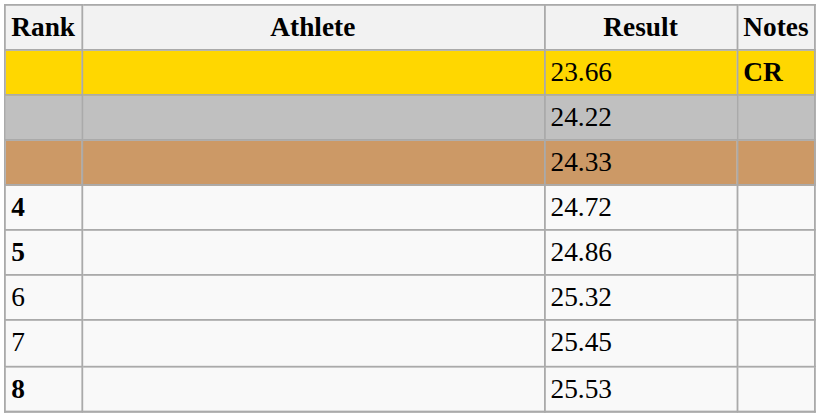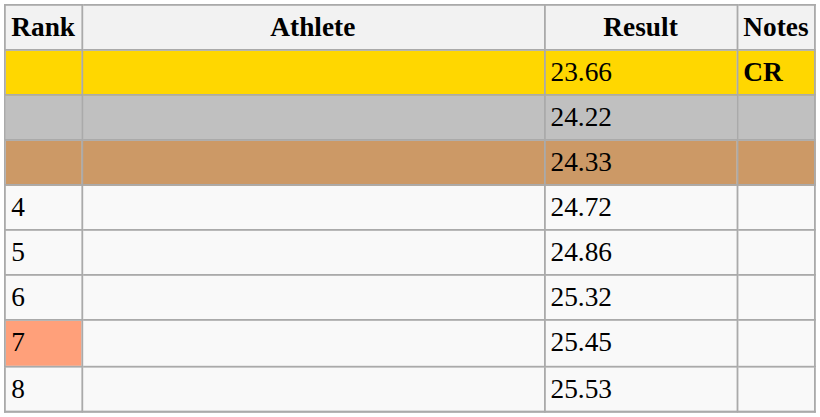(18, 207) bold -> (18, 207) normal
(18, 252) bold -> (18, 252) normal
(18, 343) no background -> (18, 343) lightsalmon background
(18, 388) bold -> (18, 388) normal
